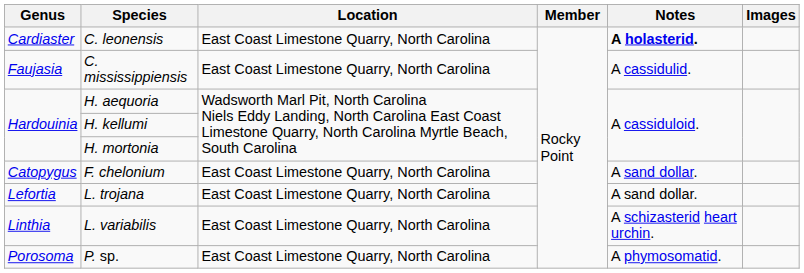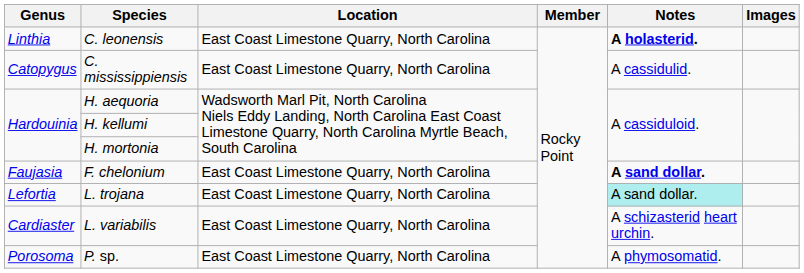(41, 38) Cardiaster -> (29, 38) Linthia
(35, 69) Faujasia -> (42, 69) Catopygus
(42, 172) Catopygus -> (35, 172) Faujasia
(654, 172) normal -> (658, 172) bold
(654, 194) no background -> (654, 194) paleturquoise background
(29, 225) Linthia -> (41, 225) Cardiaster
